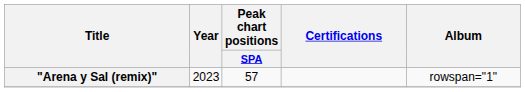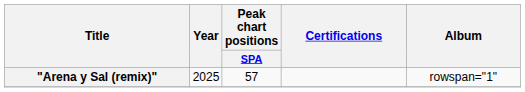(206, 77) 2023 -> (206, 77) 2025
